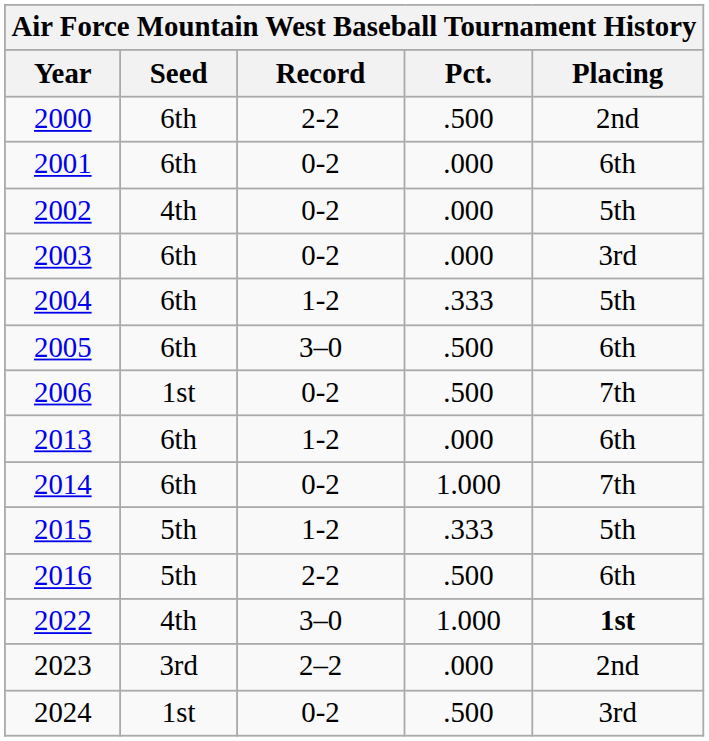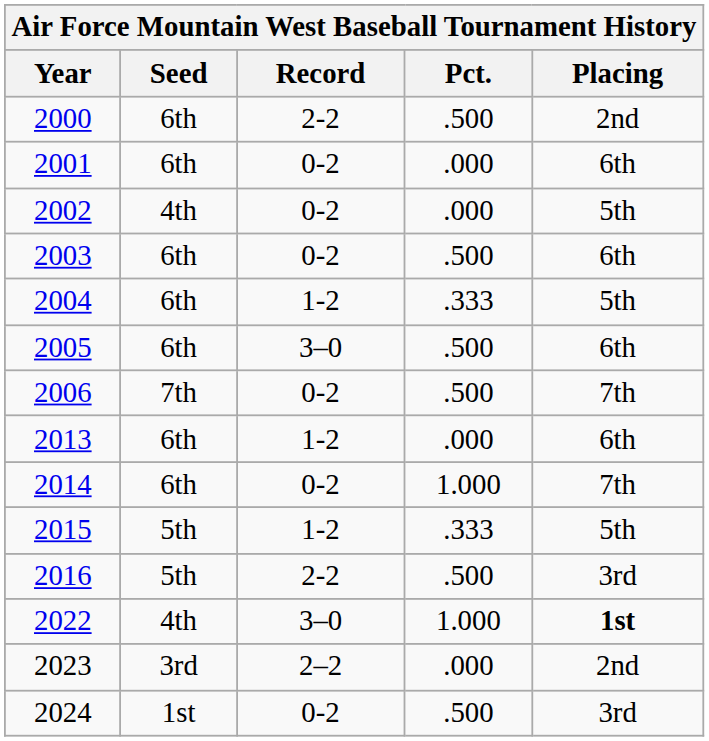(468, 255) .000 -> (468, 255) .500
(618, 255) 3rd -> (618, 255) 6th
(179, 392) 1st -> (179, 392) 7th
(618, 575) 6th -> (618, 575) 3rd
